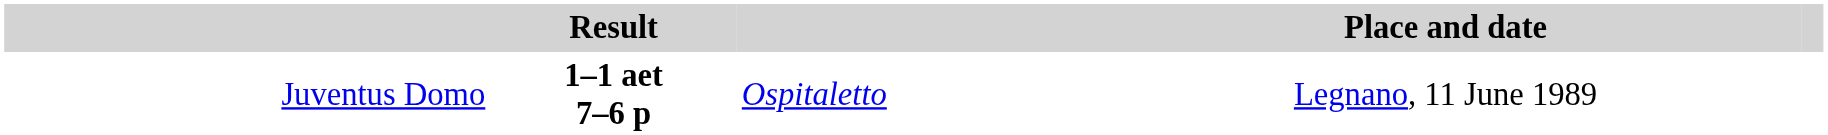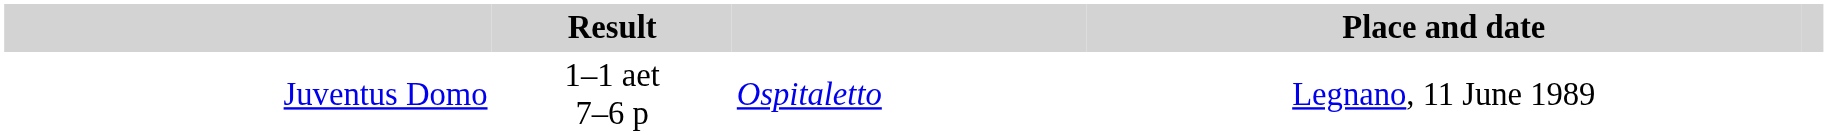(614, 94) bold -> (612, 94) normal
